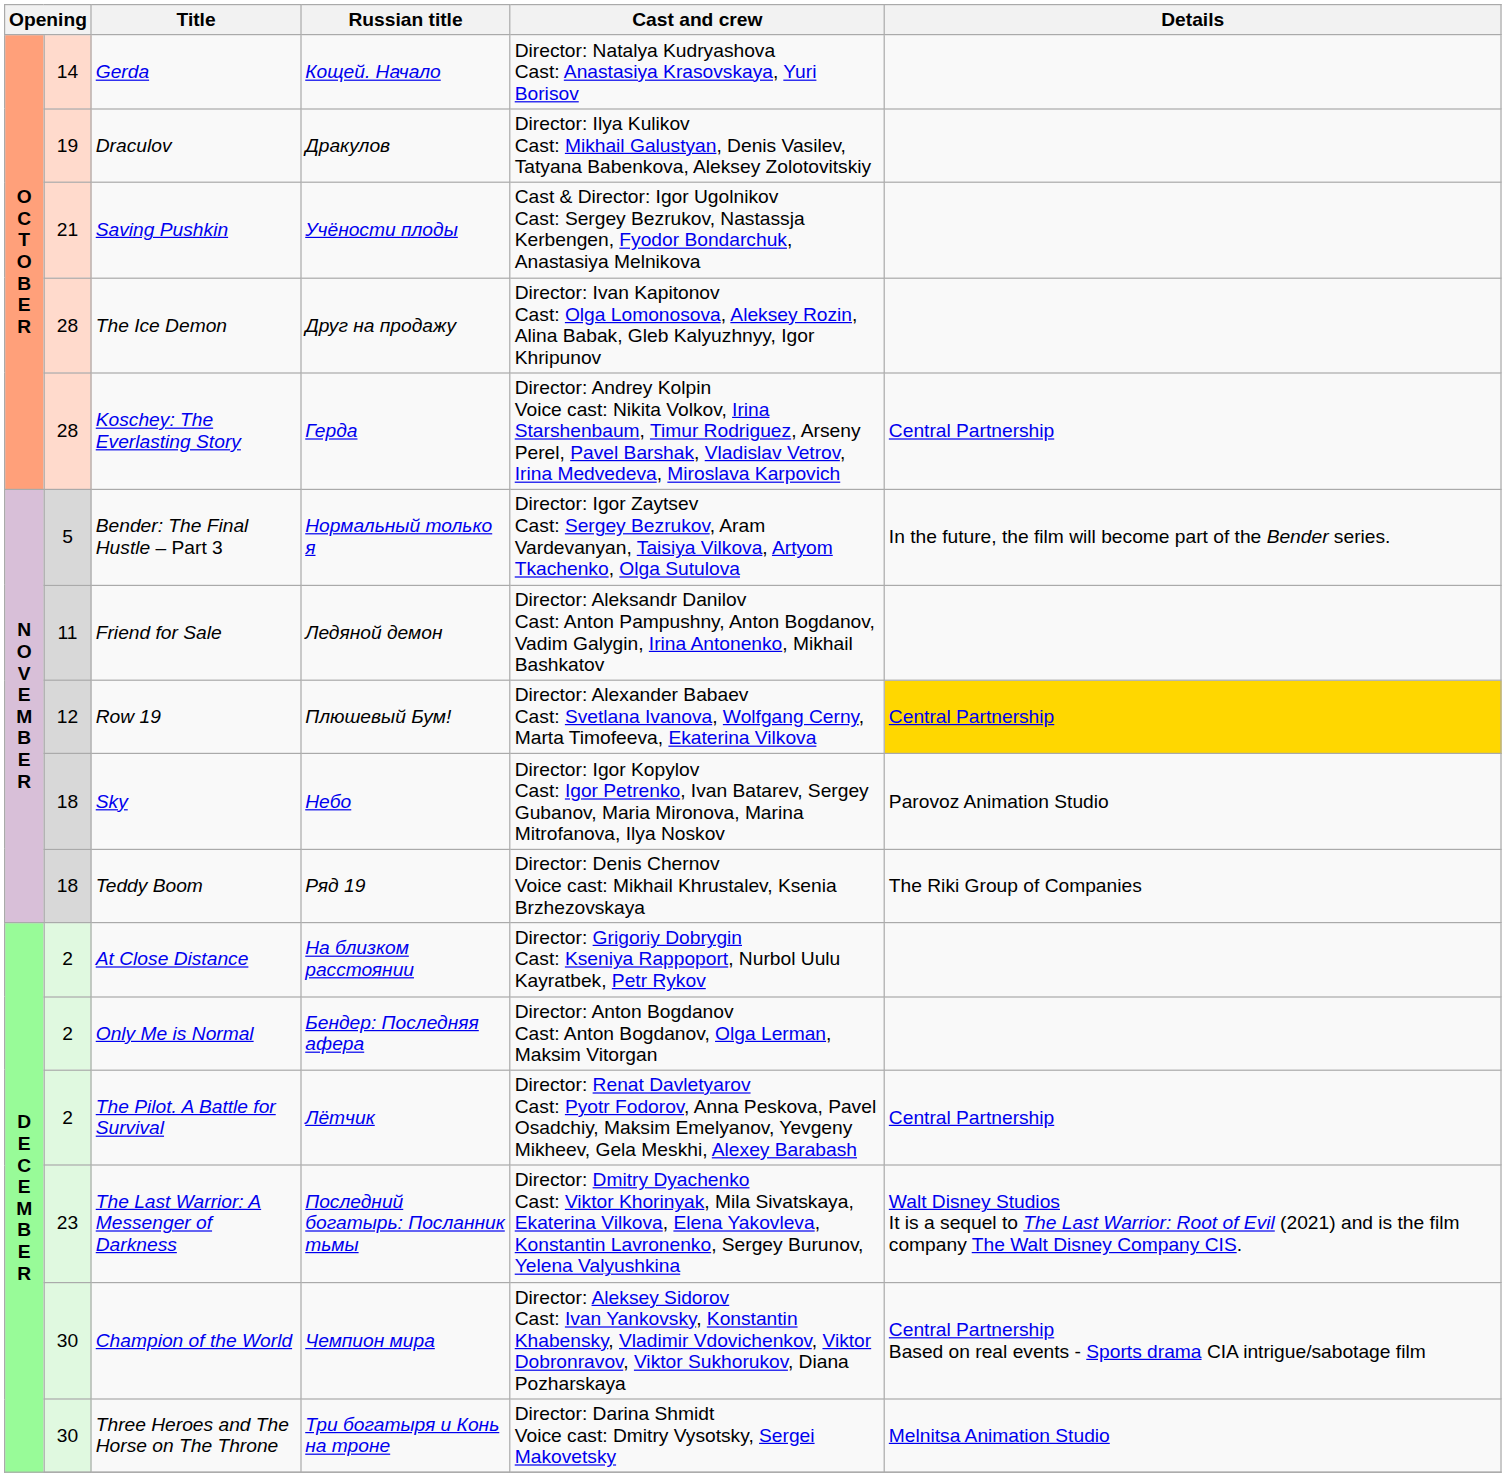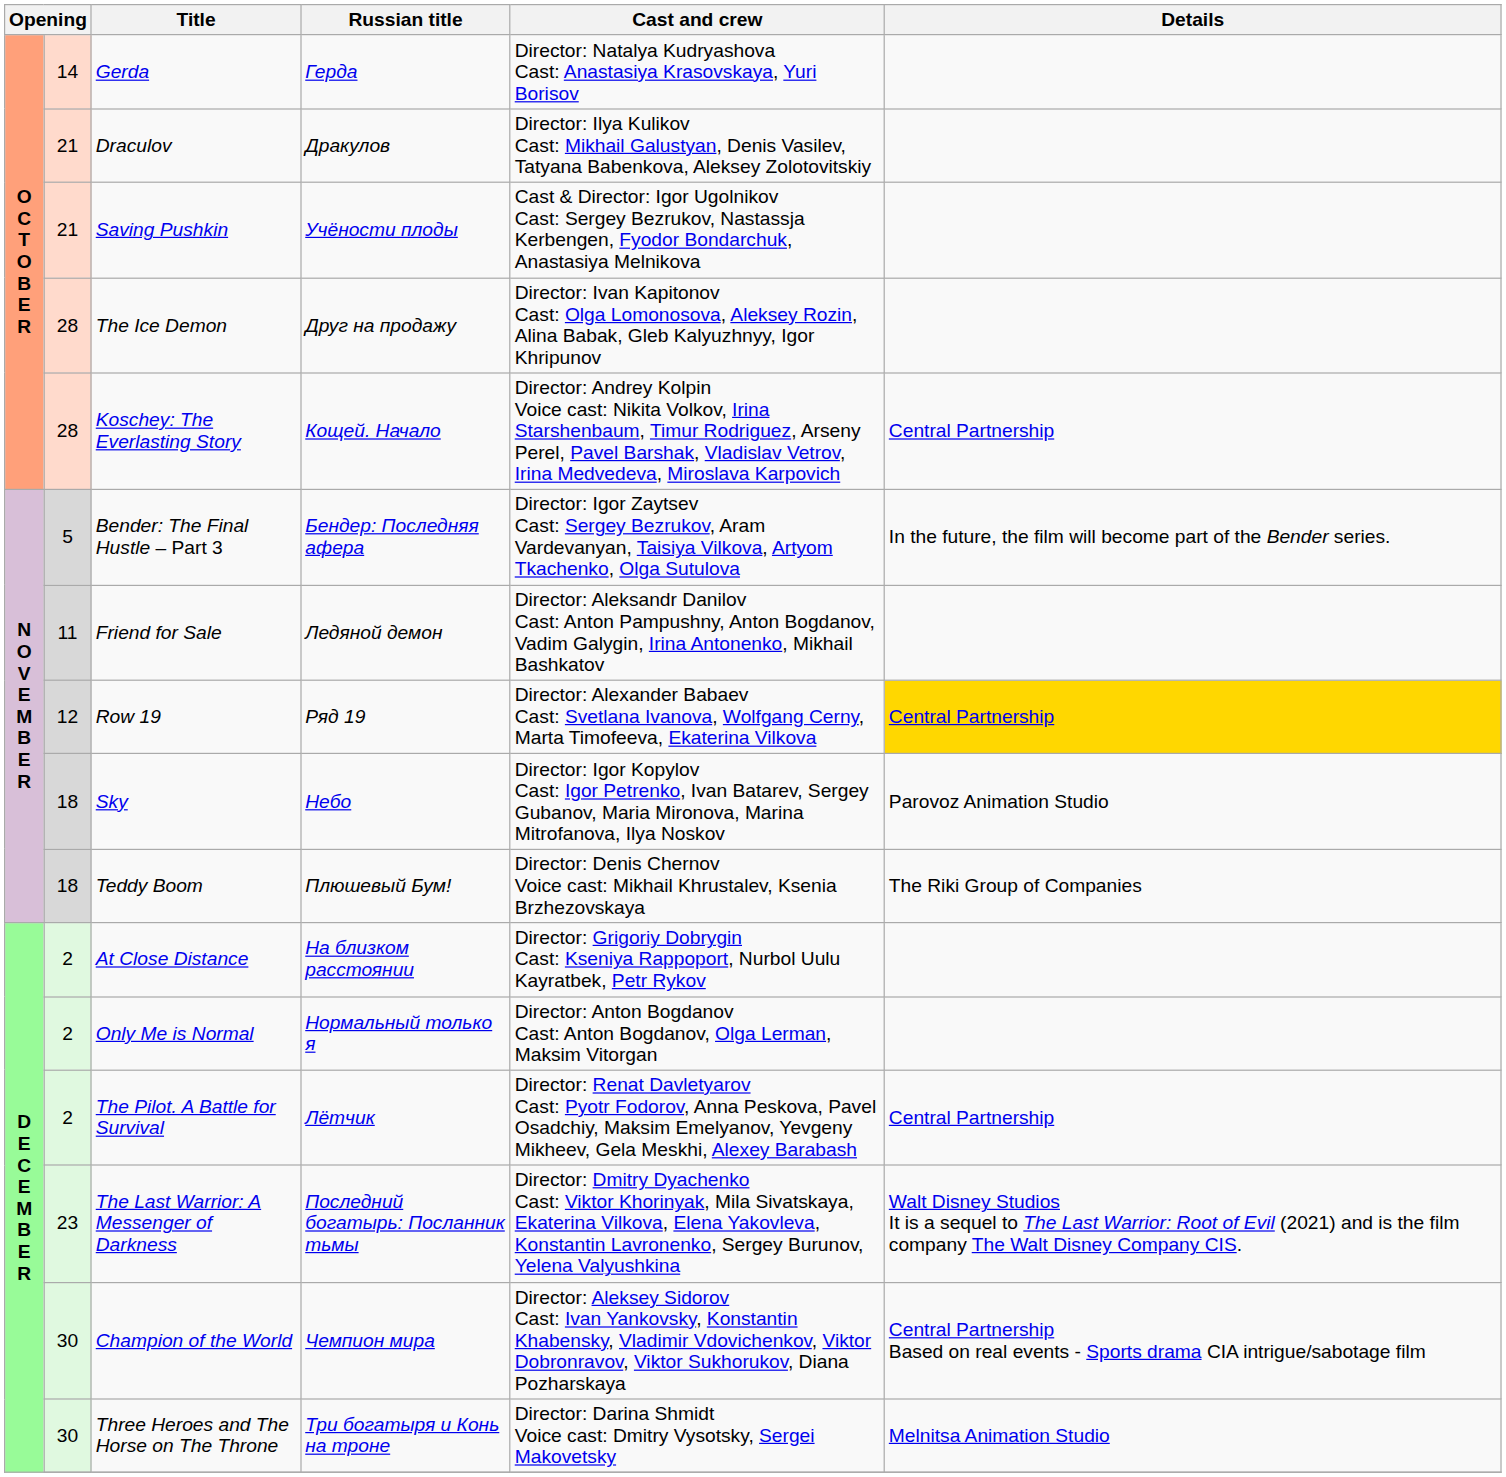(373, 71) Кощей. Начало -> (331, 71) Герда
(68, 145) 19 -> (68, 145) 21
(331, 431) Герда -> (373, 431) Кощей. Начало
(399, 537) Нормальный только я -> (392, 537) Бендер: Последняя афера
(378, 716) Плюшевый Бум! -> (335, 716) Ряд 19
(335, 885) Ряд 19 -> (378, 885) Плюшевый Бум!
(392, 1033) Бендер: Последняя афера -> (399, 1033) Нормальный только я
